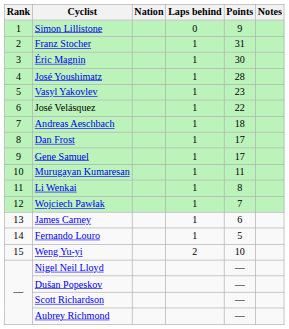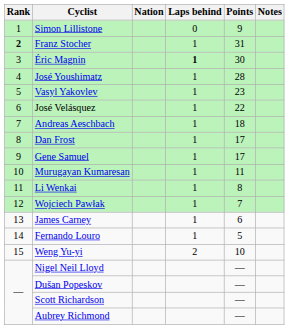(18, 44) normal -> (18, 44) bold
(195, 60) normal -> (195, 60) bold
